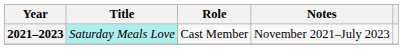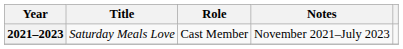(122, 34) paleturquoise background -> (122, 34) no background
